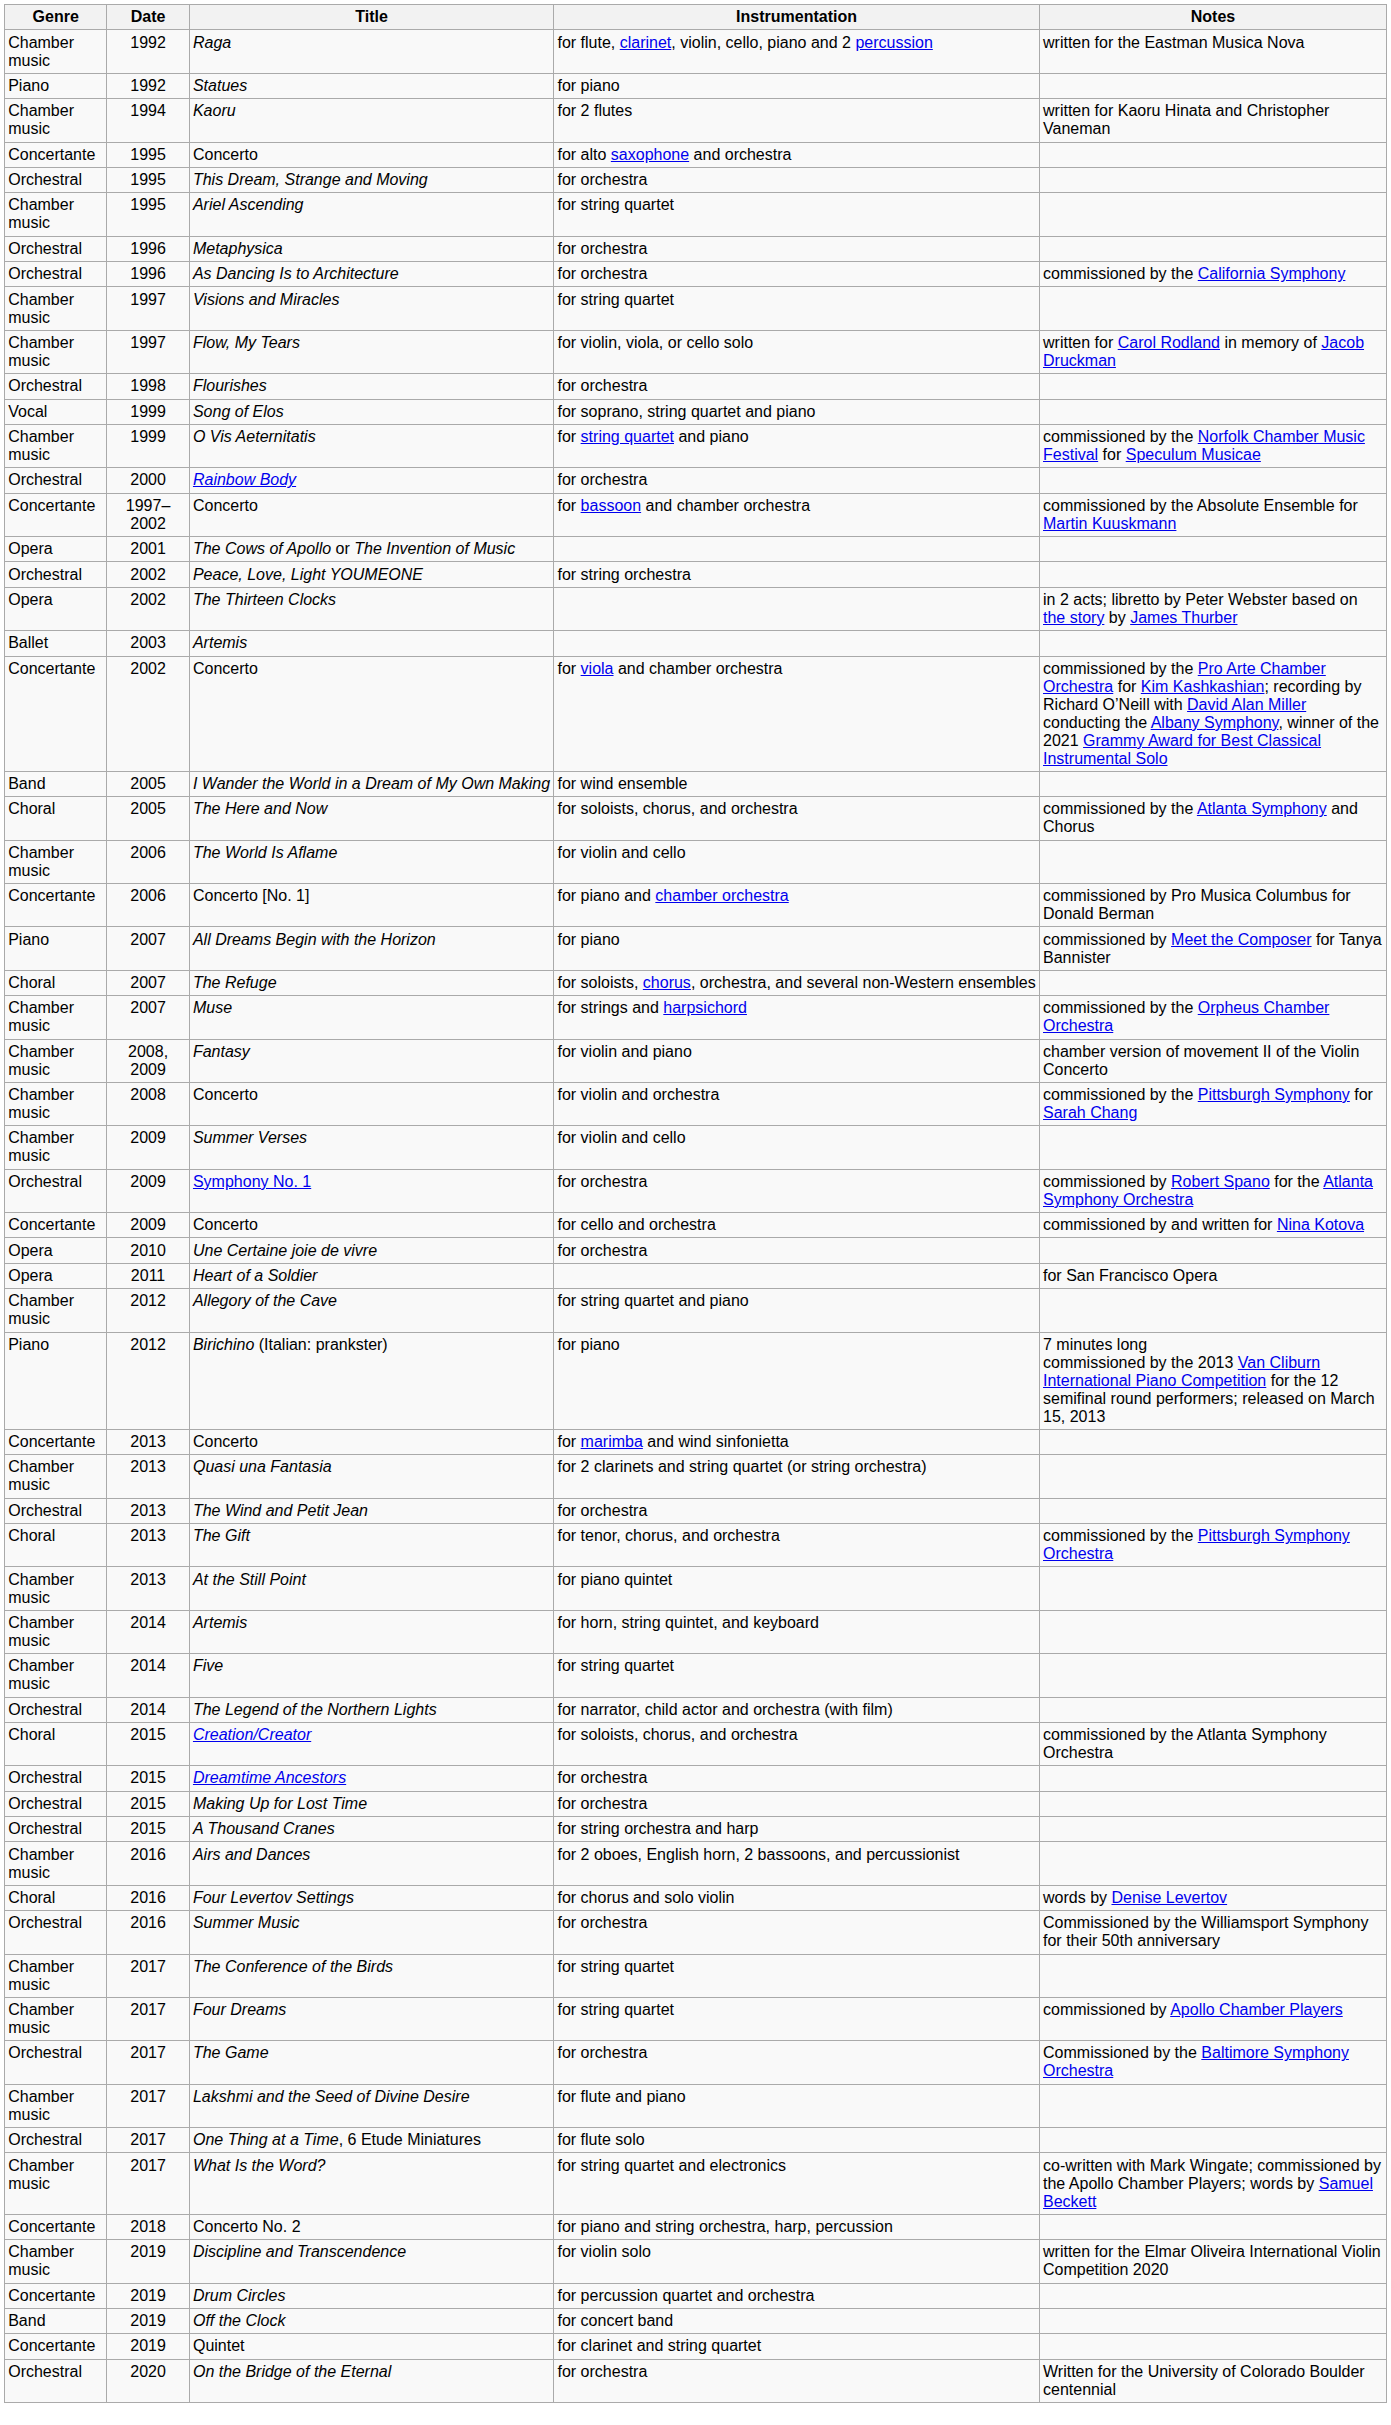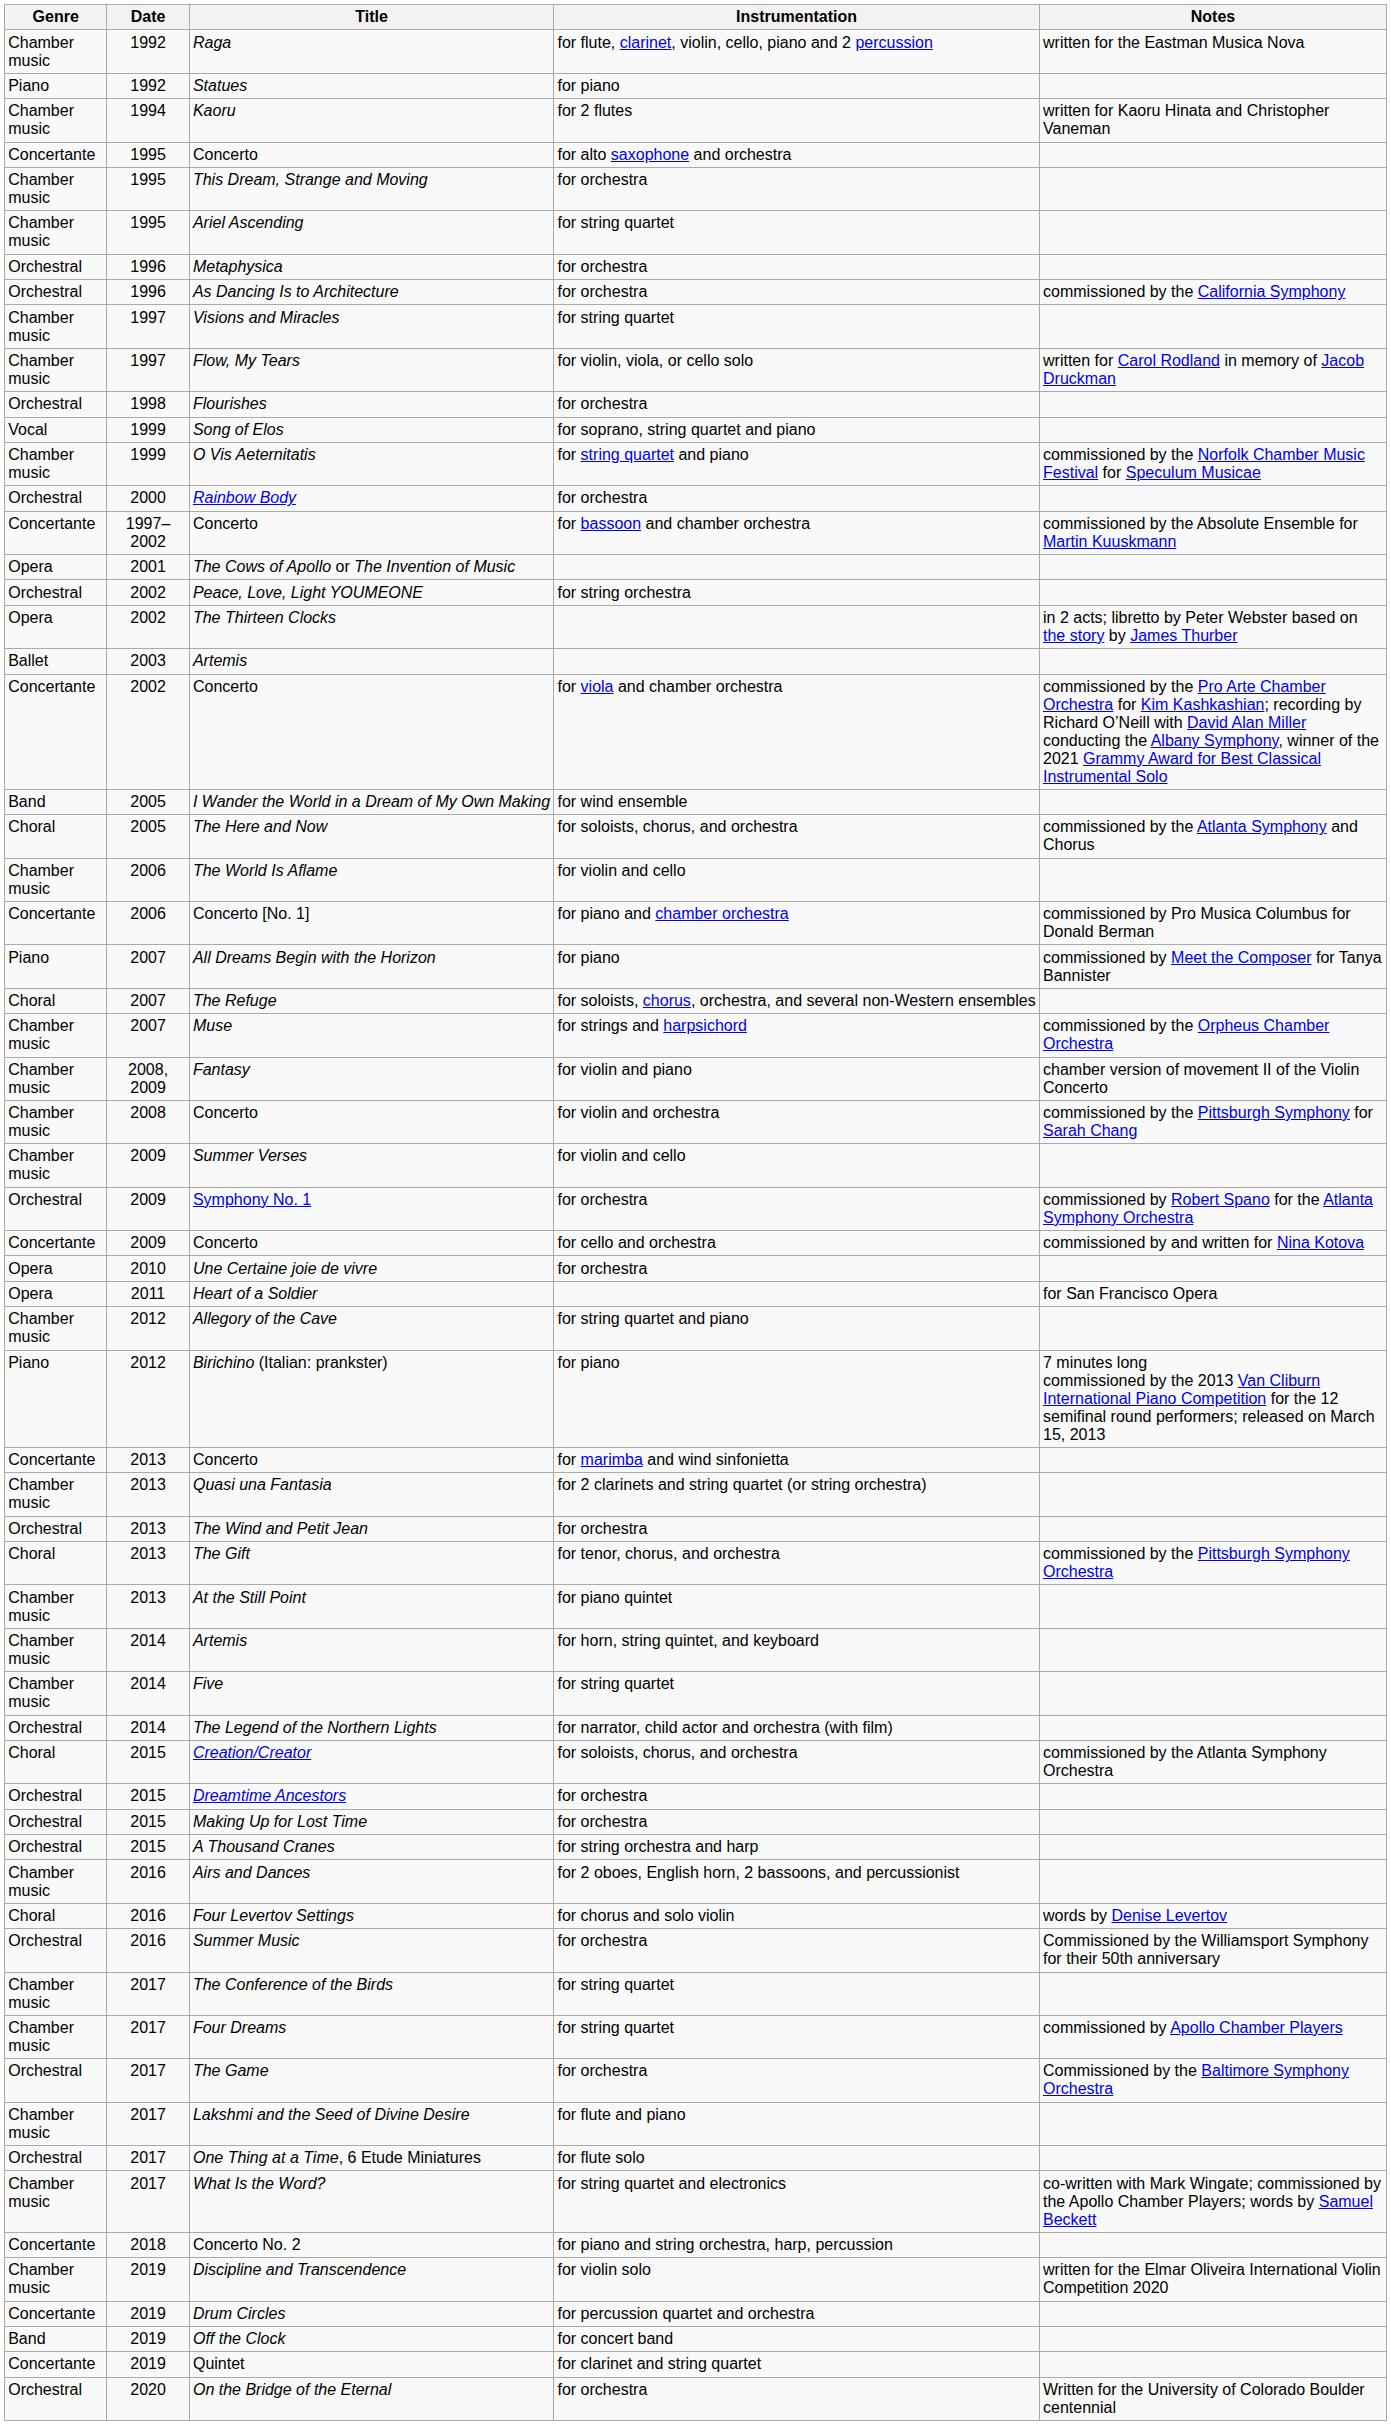(45, 180) Orchestral -> (41, 189) Chamber music
